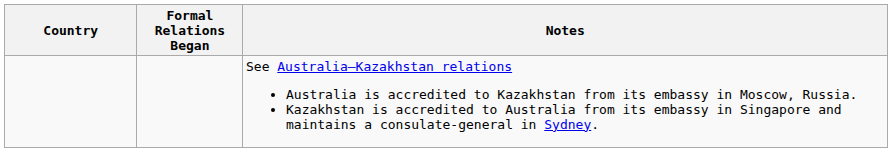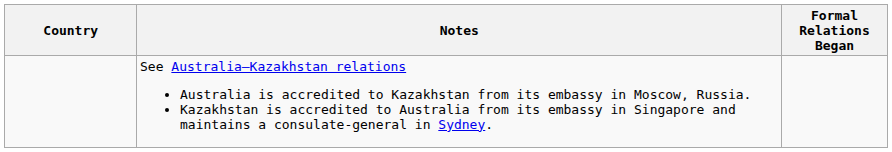columns swapped: (190, 30) <-> (565, 30)
